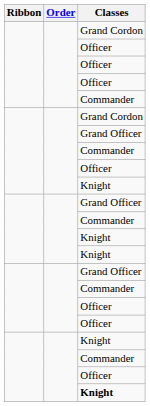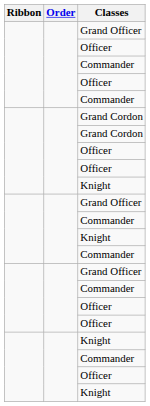(112, 30) Grand Cordon -> (111, 30) Grand Officer
(96, 64) Officer -> (107, 64) Commander
(111, 133) Grand Officer -> (112, 133) Grand Cordon
(107, 151) Commander -> (96, 151) Officer
(95, 254) Knight -> (107, 254) Commander
(97, 392) bold -> (95, 392) normal
